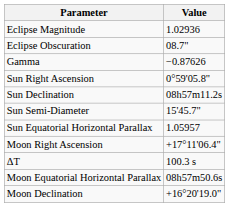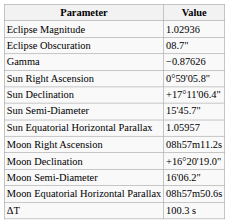(194, 95) 08h57m11.2s -> (193, 95) +17°11'06.4"
(193, 144) +17°11'06.4" -> (194, 144) 08h57m11.2s
rows swapped: (45, 194) <-> (13, 161)
+ row: (52, 177)
